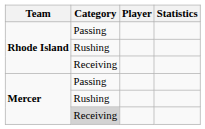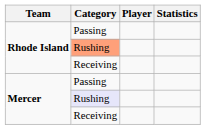(91, 47) no background -> (91, 47) lightsalmon background
(91, 98) no background -> (91, 98) lavender background
(95, 115) lightgrey background -> (95, 115) no background
